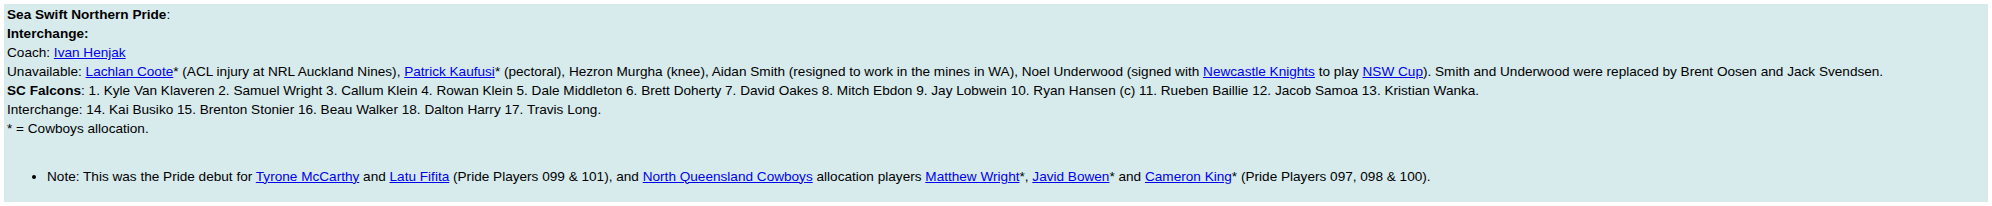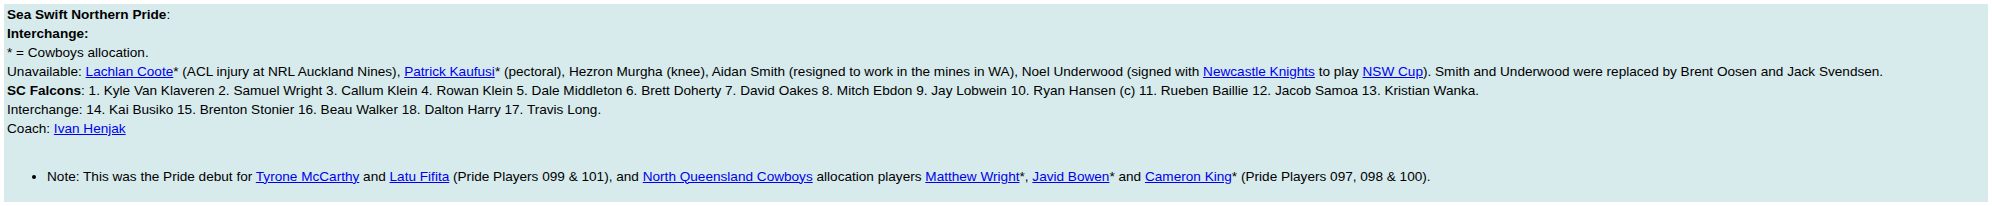(66, 52) Coach: Ivan Henjak -> (78, 52) * = Cowboys allocation.
(78, 128) * = Cowboys allocation. -> (66, 128) Coach: Ivan Henjak
